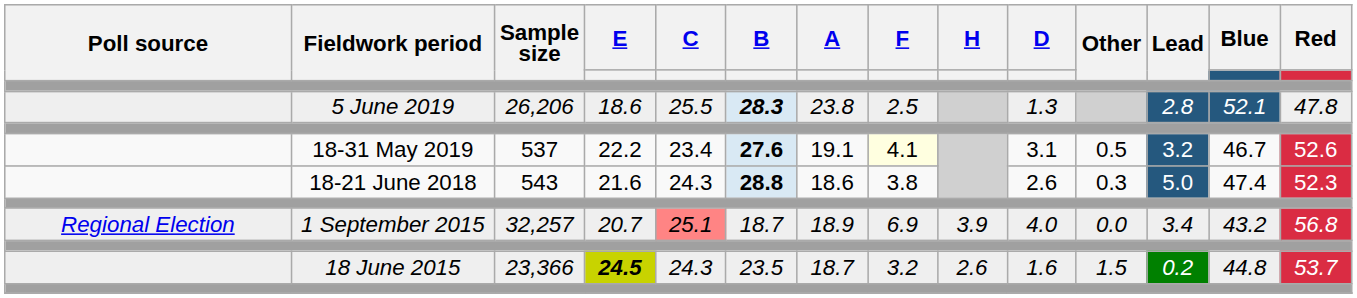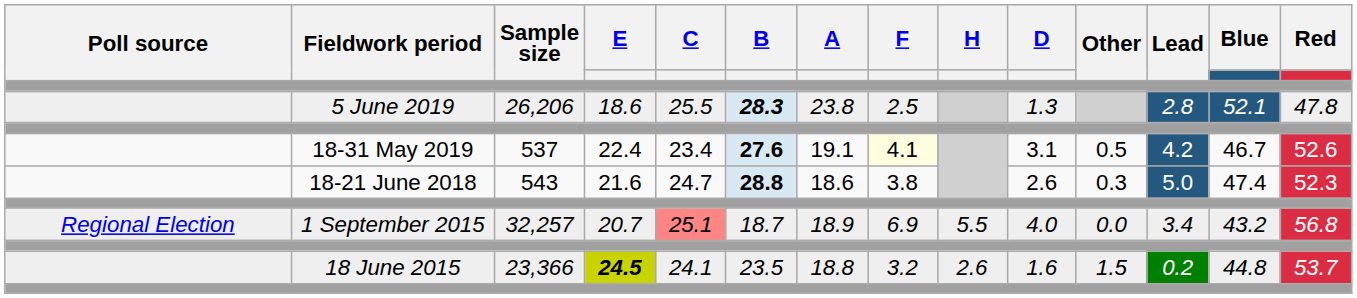(620, 150) 22.2 -> (620, 150) 22.4
(1178, 150) 3.2 -> (1178, 150) 4.2
(691, 182) 24.3 -> (691, 182) 24.7
(972, 225) 3.9 -> (972, 225) 5.5
(691, 267) 24.3 -> (691, 267) 24.1
(832, 267) 18.7 -> (832, 267) 18.8
